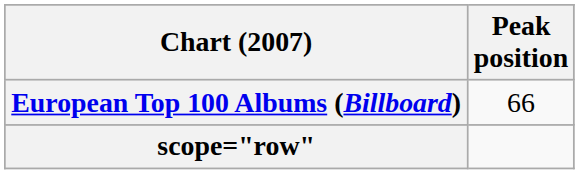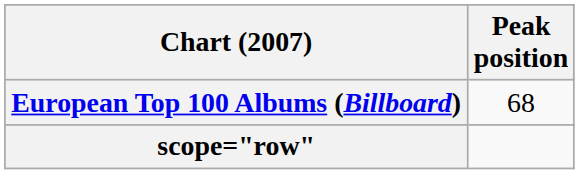(521, 102) 66 -> (521, 102) 68
